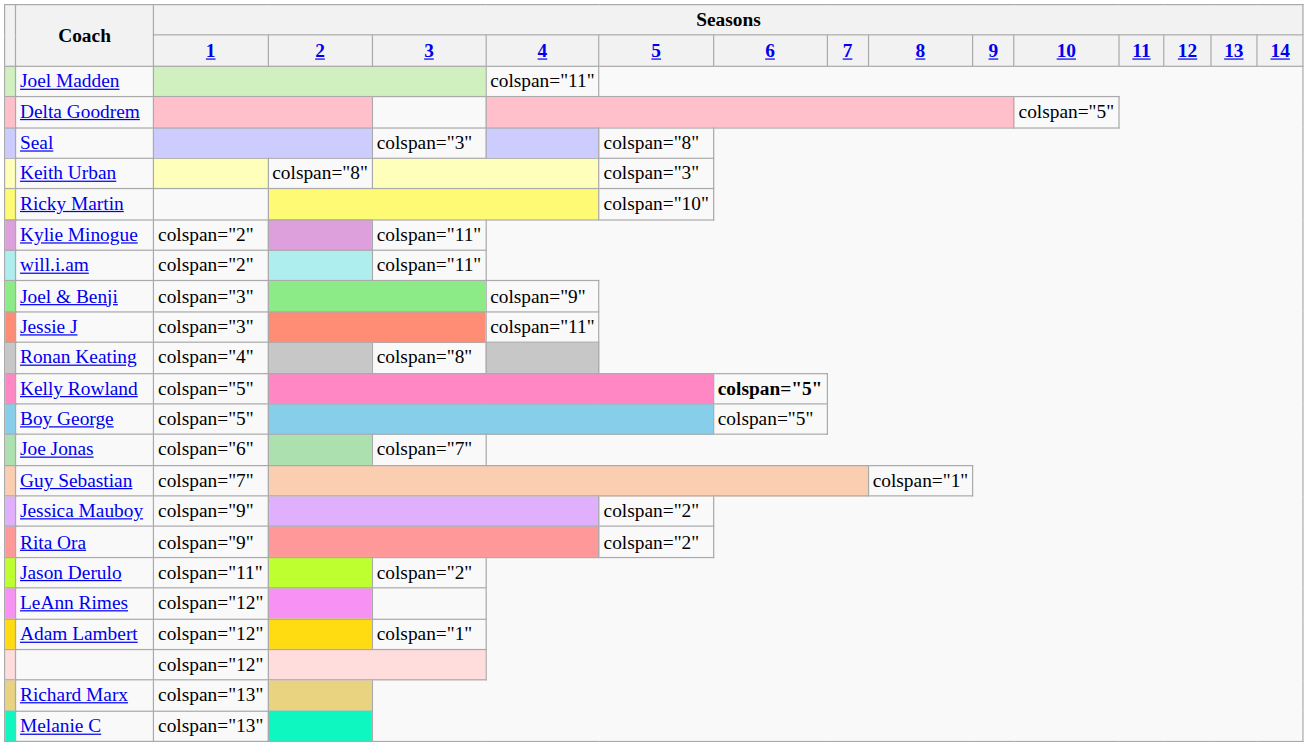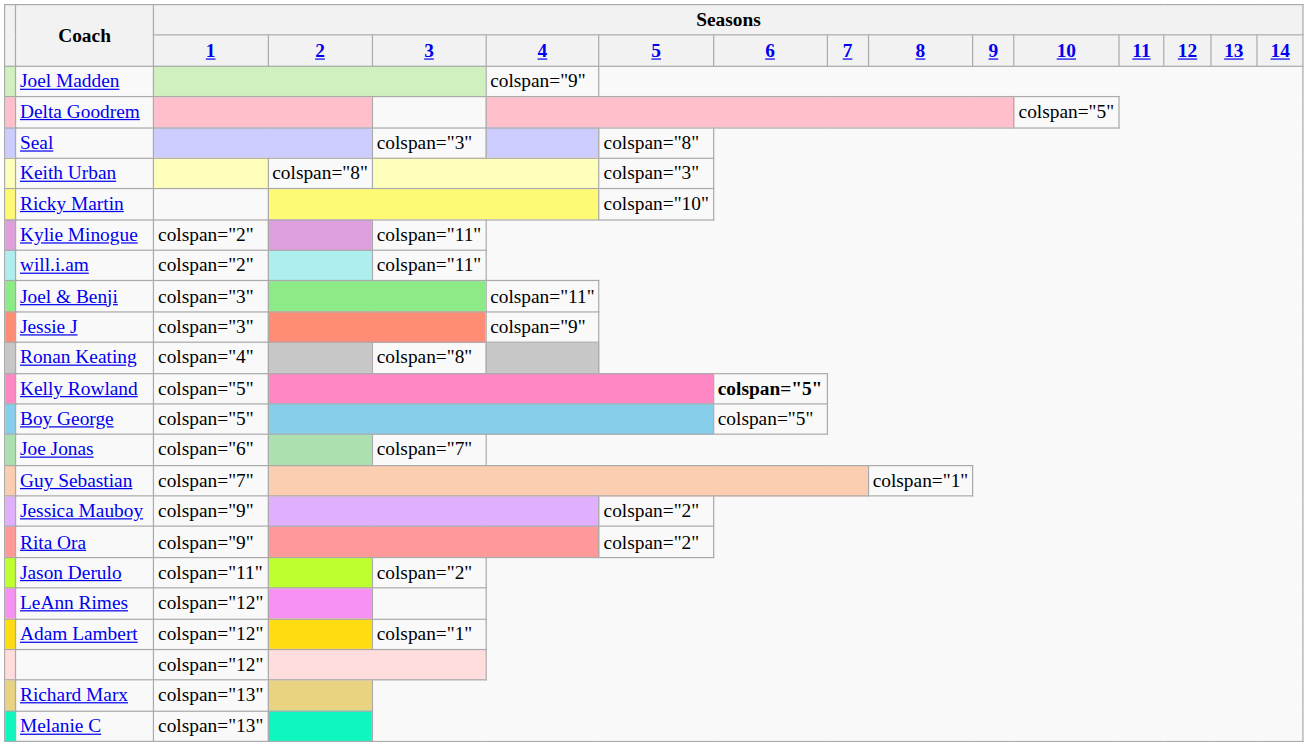(542, 81) colspan="11" -> (538, 81) colspan="9"
(538, 296) colspan="9" -> (542, 296) colspan="11"
(542, 326) colspan="11" -> (538, 326) colspan="9"
